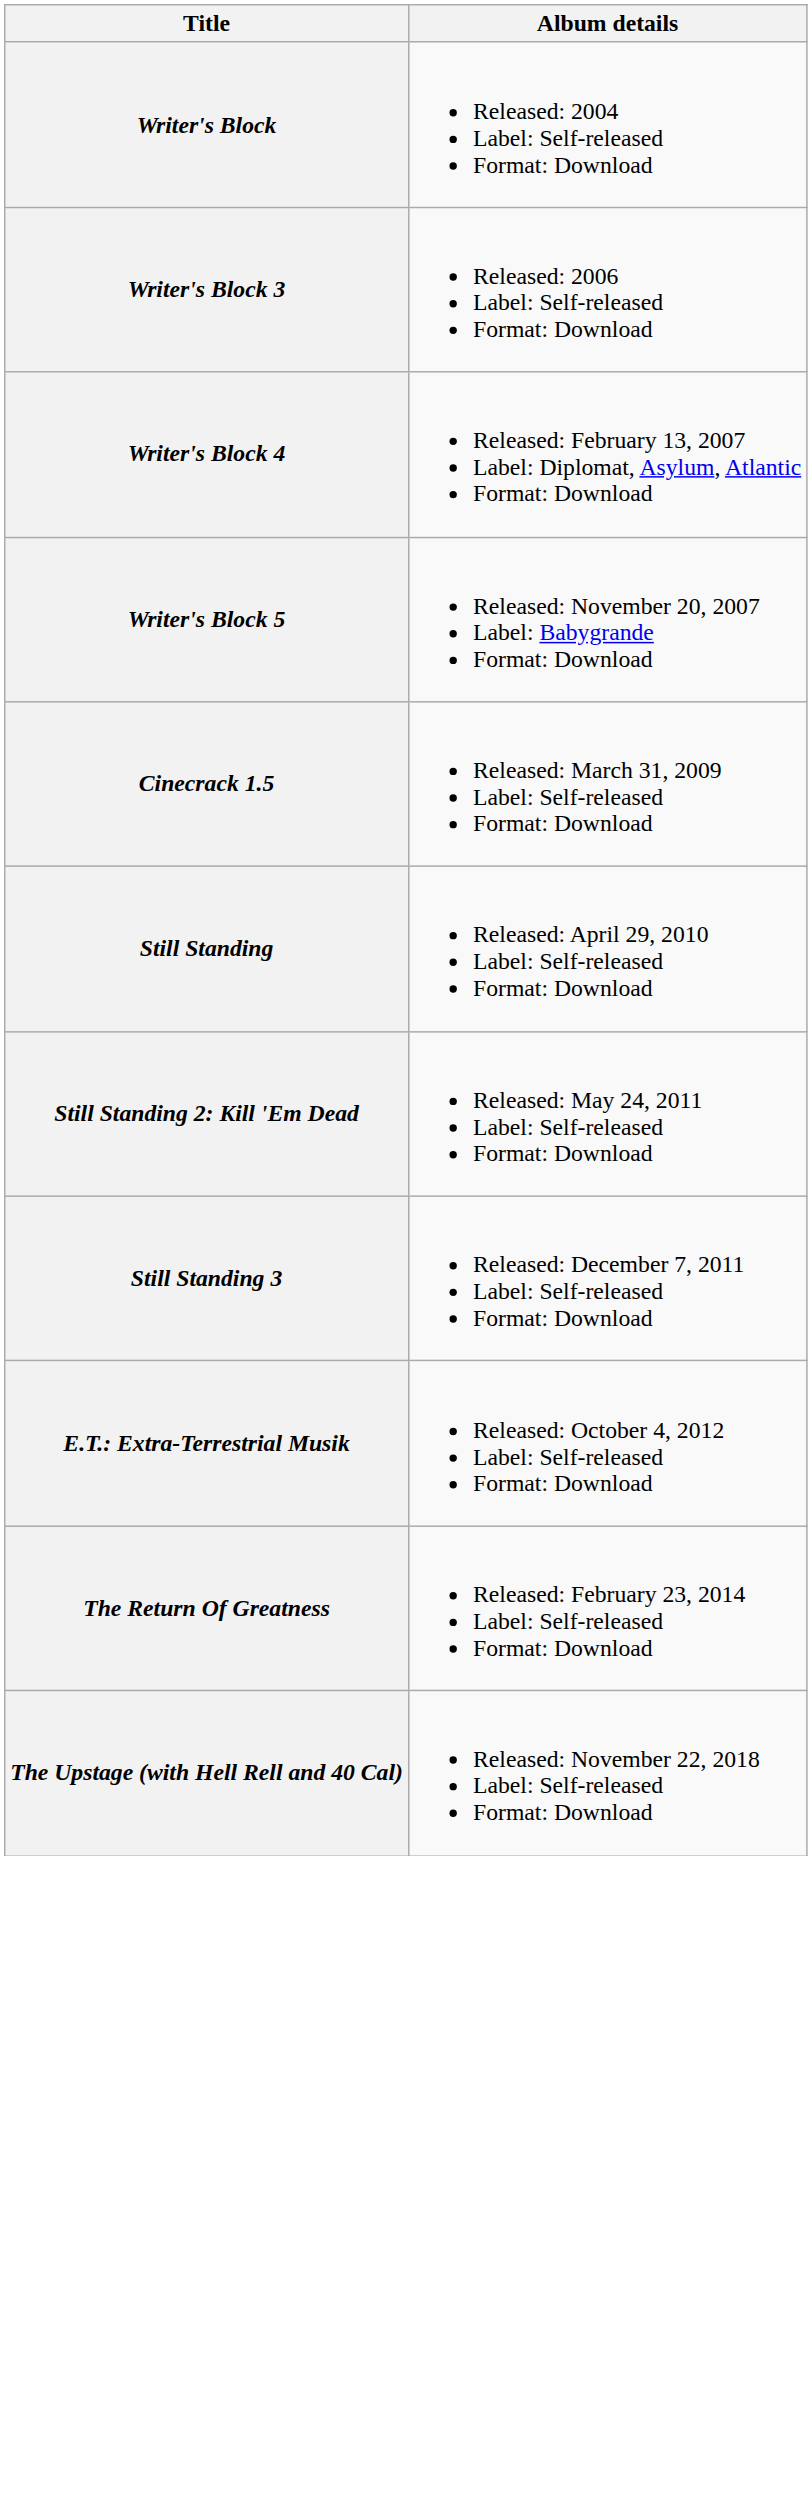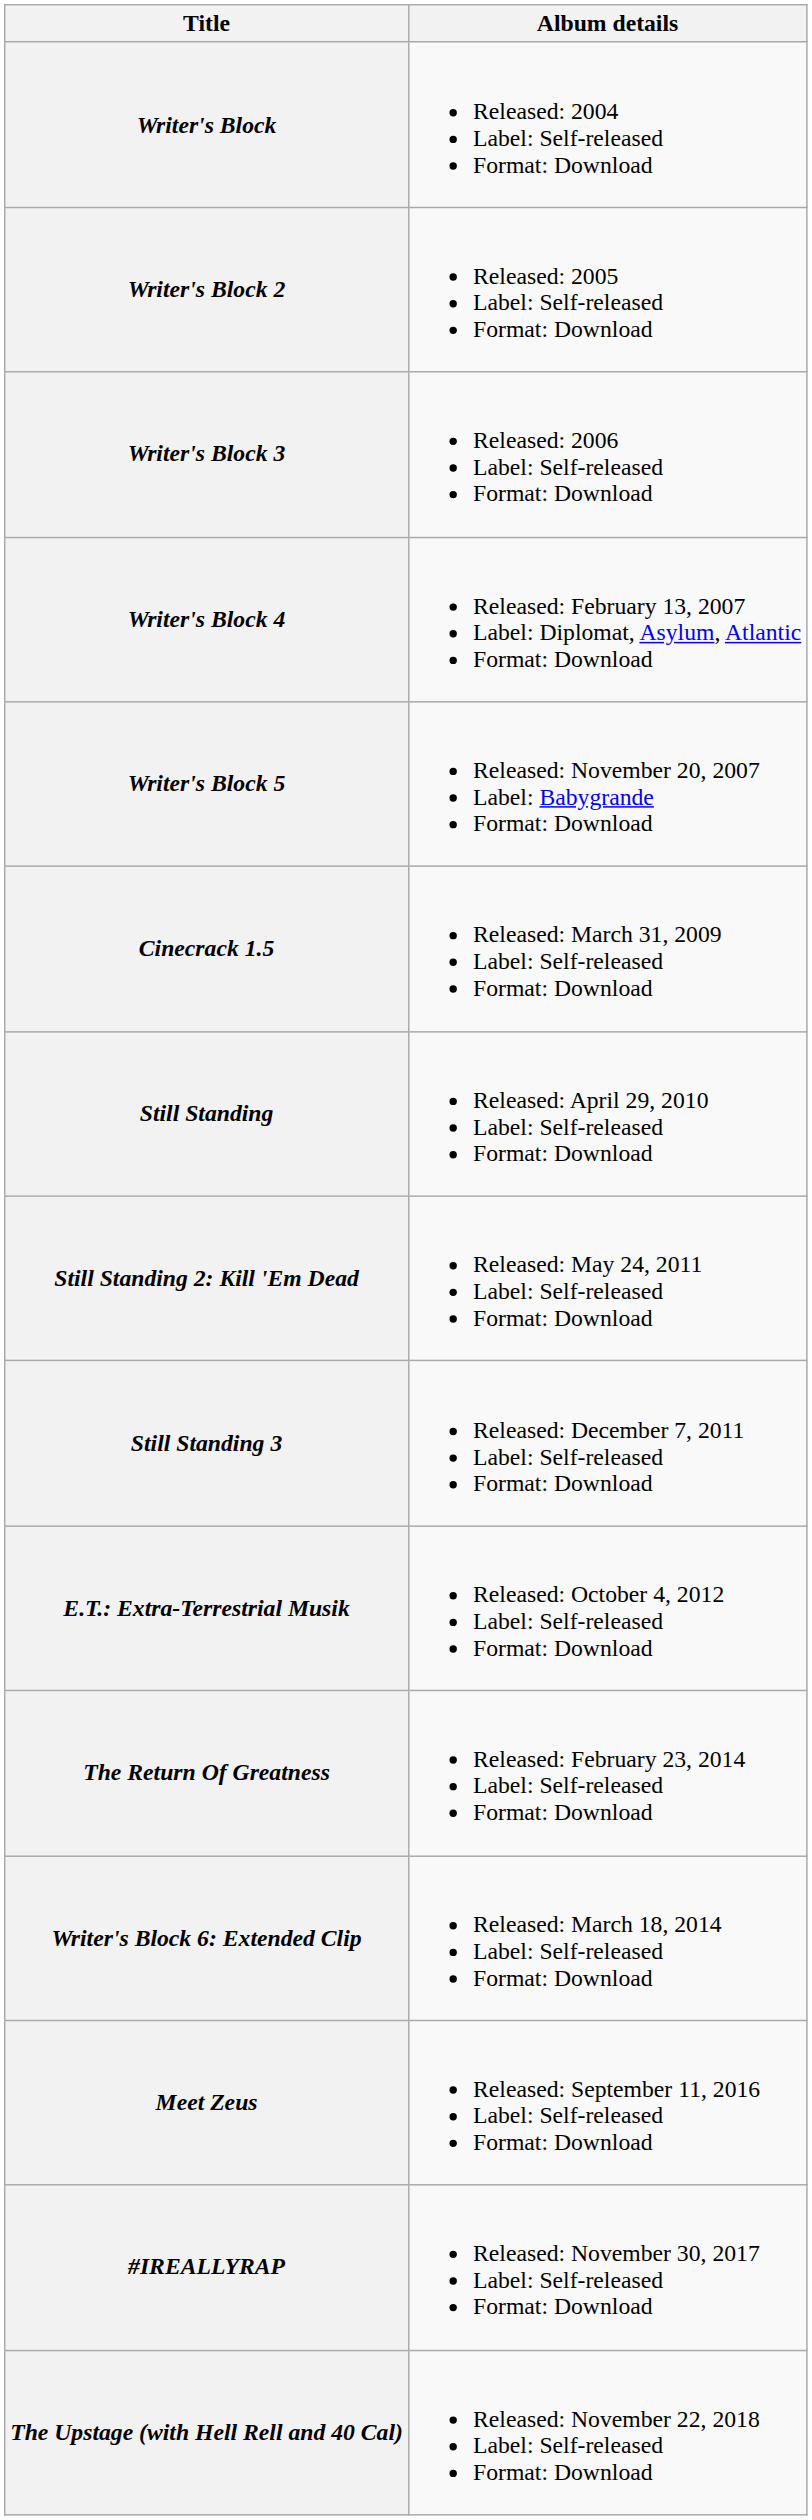+ row: (207, 289)
+ row: (207, 1937)
+ row: (207, 2102)
+ row: (207, 2267)
